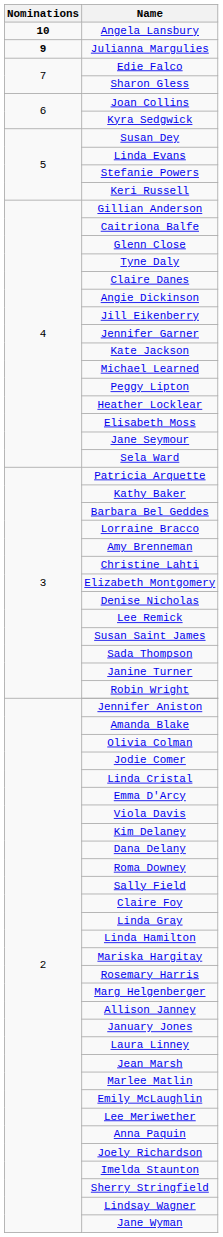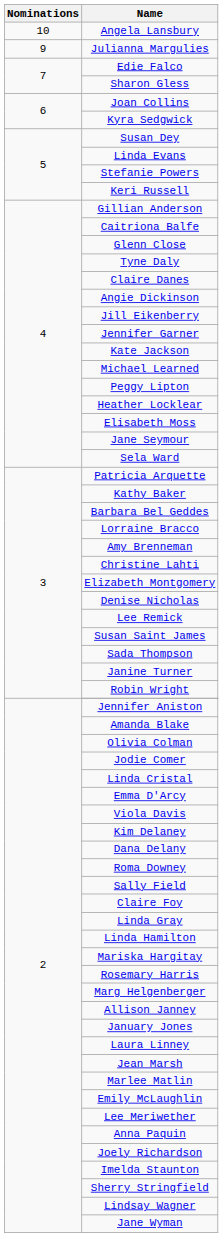(43, 31) bold -> (43, 31) normal
(43, 49) bold -> (43, 49) normal
